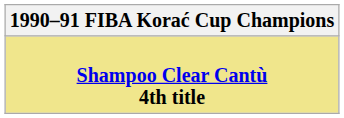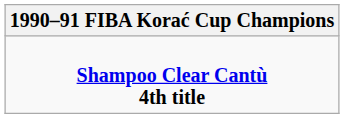(172, 85) khaki background -> (172, 85) no background
